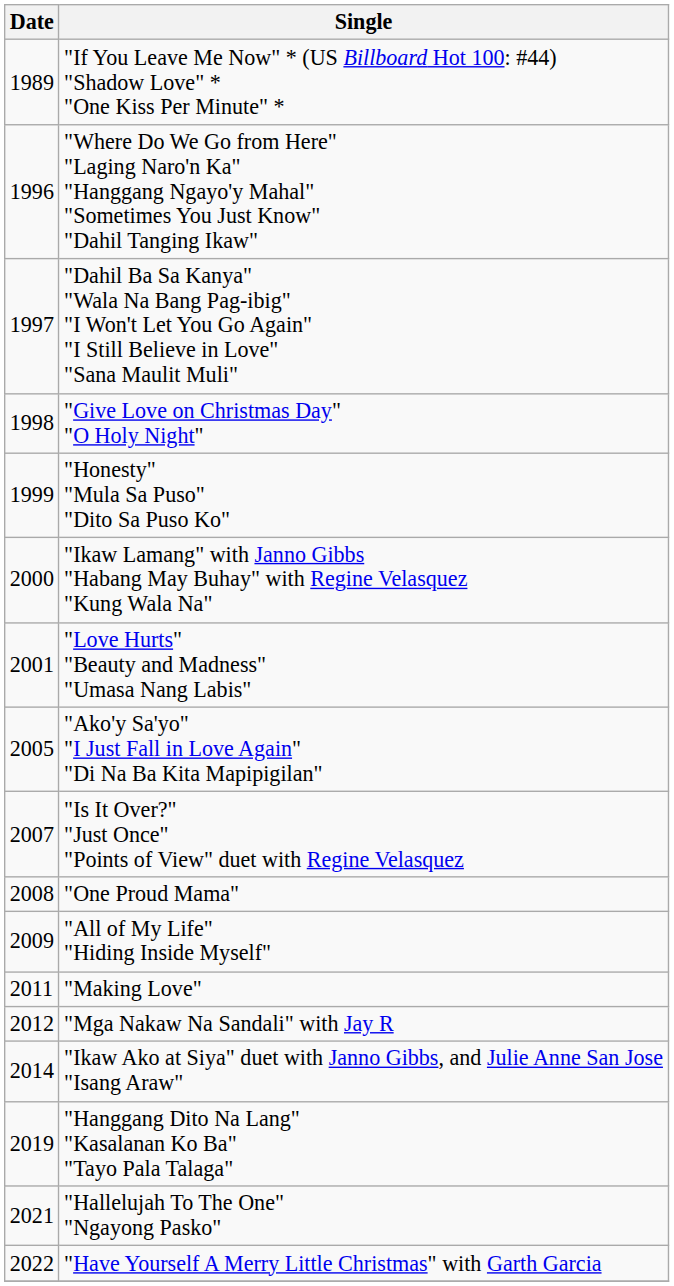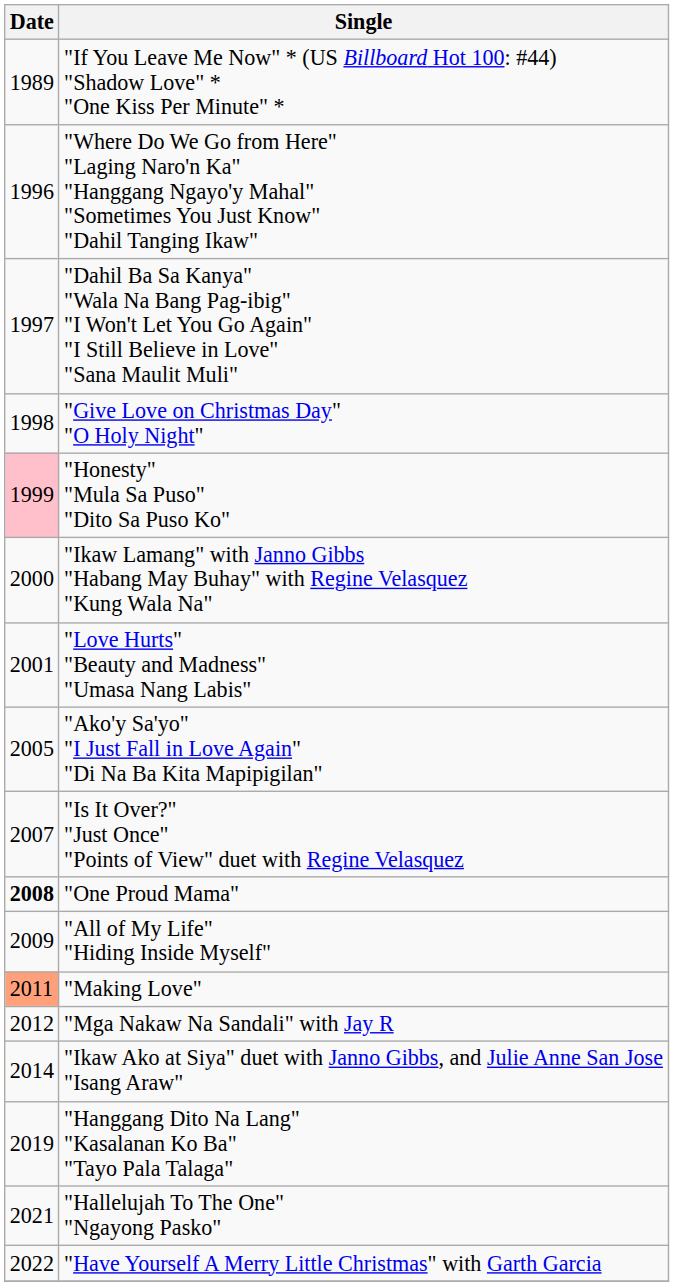(32, 495) no background -> (32, 495) pink background
(32, 893) normal -> (32, 893) bold
(31, 988) no background -> (31, 988) lightsalmon background
